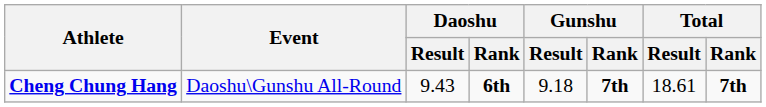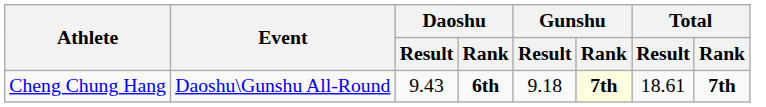(93, 86) bold -> (88, 86) normal
(615, 86) no background -> (604, 86) lightyellow background
